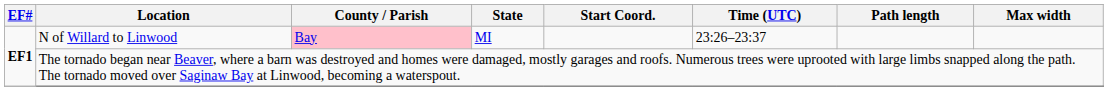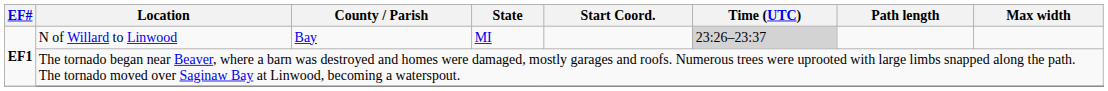(306, 37) pink background -> (306, 37) no background
(731, 37) no background -> (731, 37) lightgrey background
